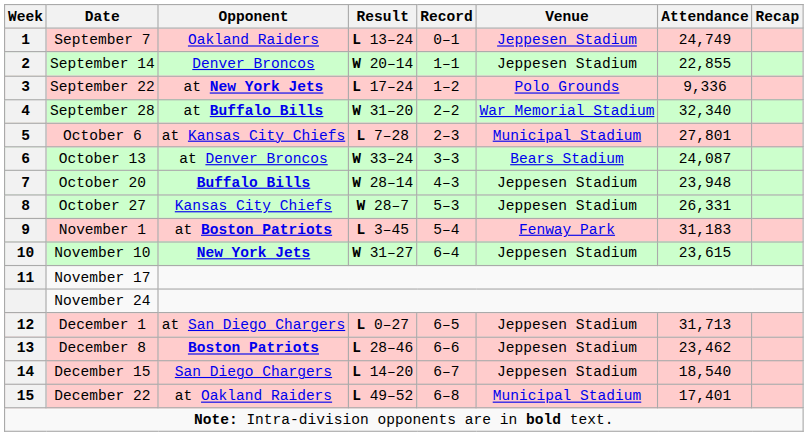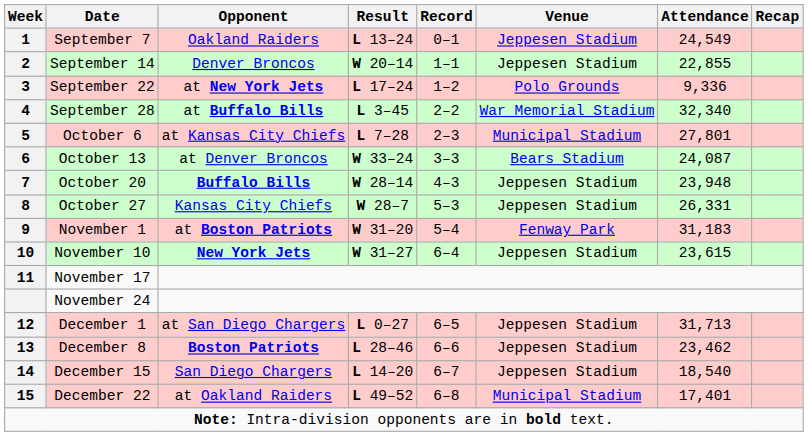(705, 40) 24,749 -> (705, 40) 24,549
(383, 111) W 31–20 -> (383, 111) L 3–45
(383, 230) L 3–45 -> (383, 230) W 31–20
